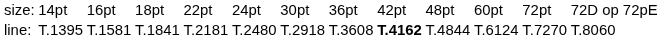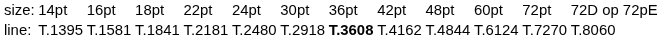(351, 30) normal -> (351, 30) bold
(399, 30) bold -> (399, 30) normal
